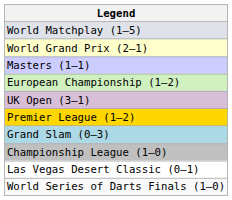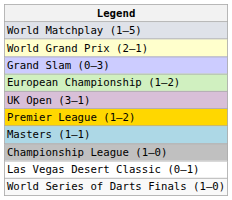(49, 65) Masters (1–1) -> (58, 65) Grand Slam (0–3)
(58, 135) Grand Slam (0–3) -> (49, 135) Masters (1–1)
